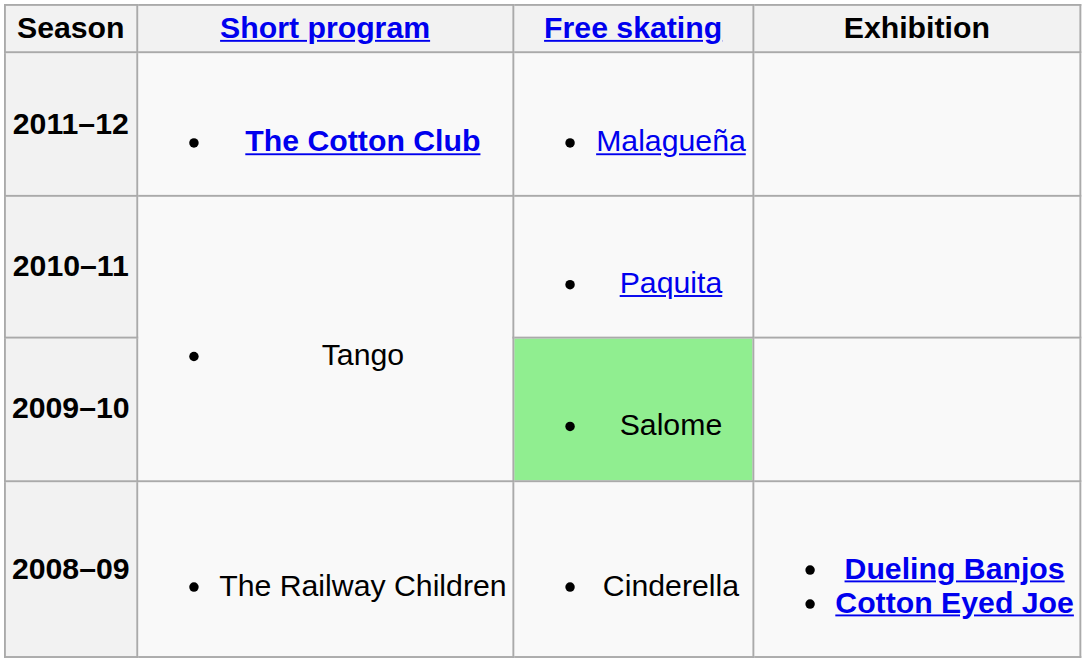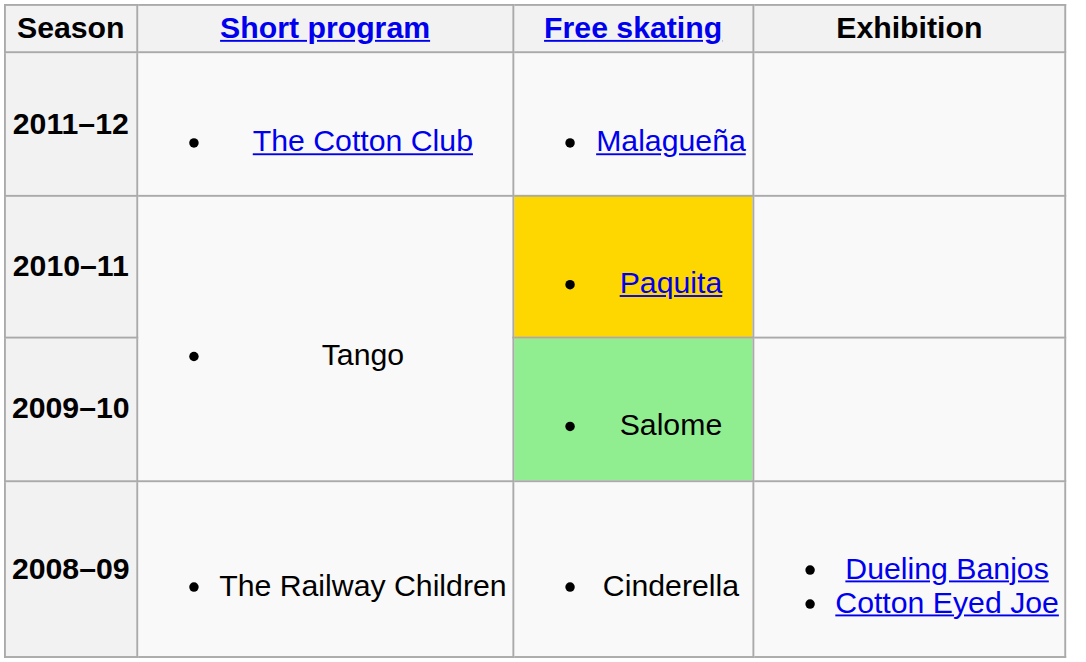(325, 141) bold -> (325, 141) normal
(633, 284) no background -> (633, 284) gold background
(917, 586) bold -> (909, 586) normal
